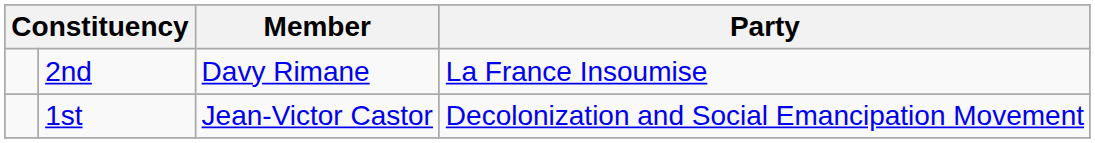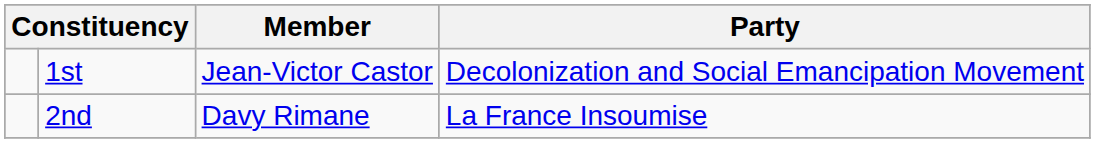rows swapped: (64, 115) <-> (69, 71)
